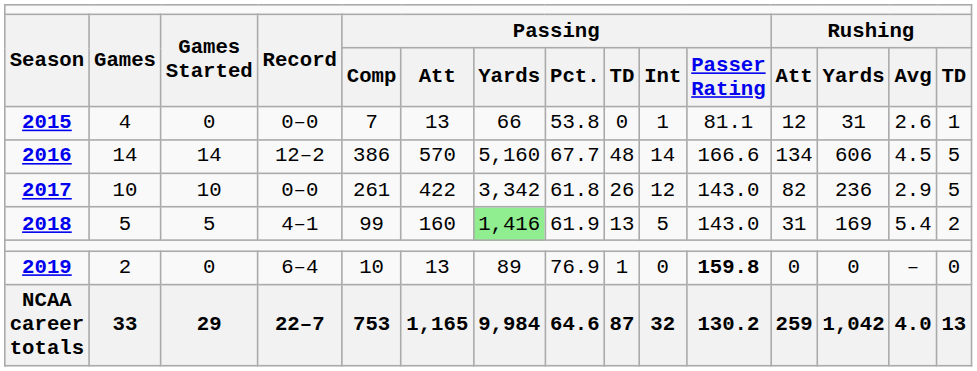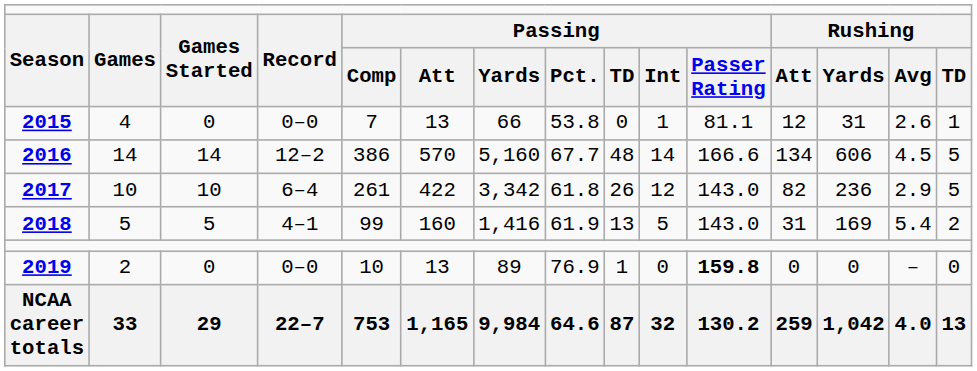(300, 190) 0–0 -> (300, 190) 6–4
(509, 224) lightgreen background -> (509, 224) no background
(300, 267) 6–4 -> (300, 267) 0–0
